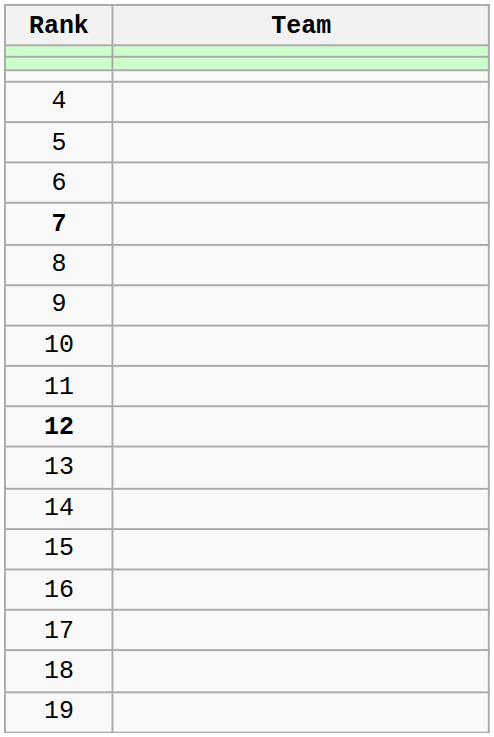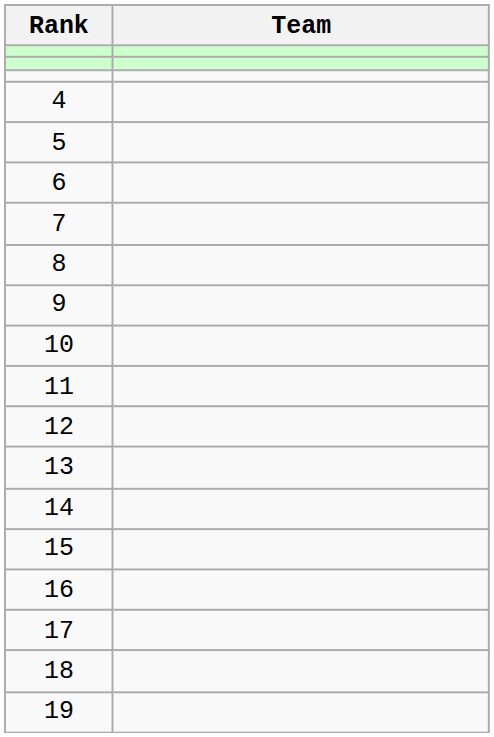(59, 224) bold -> (59, 224) normal
(59, 427) bold -> (59, 427) normal
